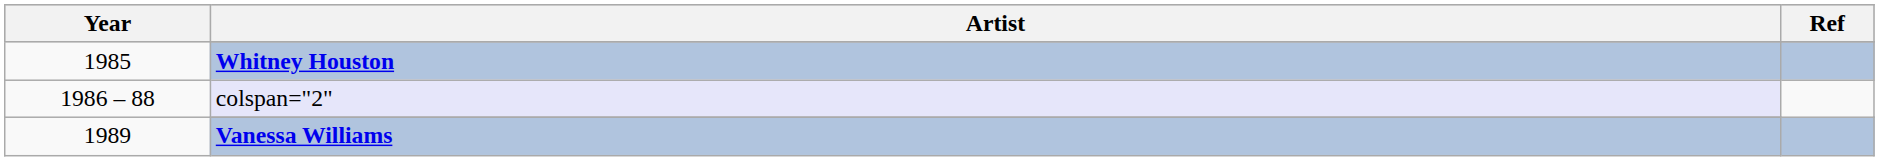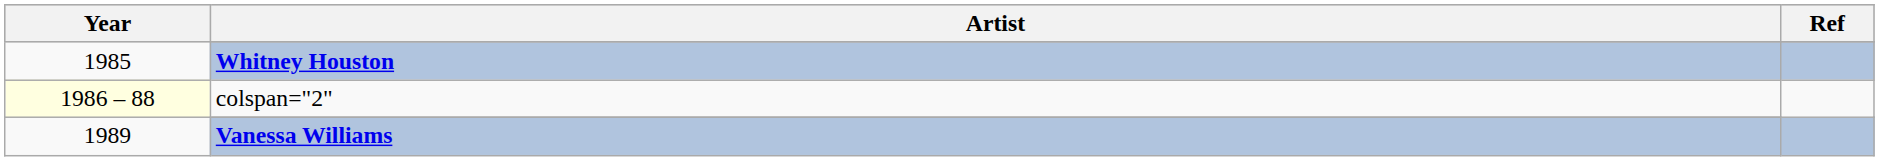(108, 98) no background -> (108, 98) lightyellow background
(274, 98) lavender background -> (274, 98) no background
